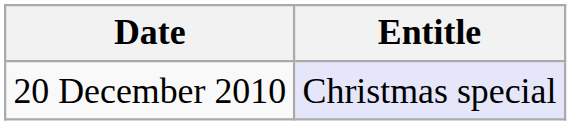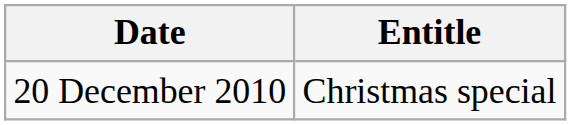(429, 89) lavender background -> (429, 89) no background
